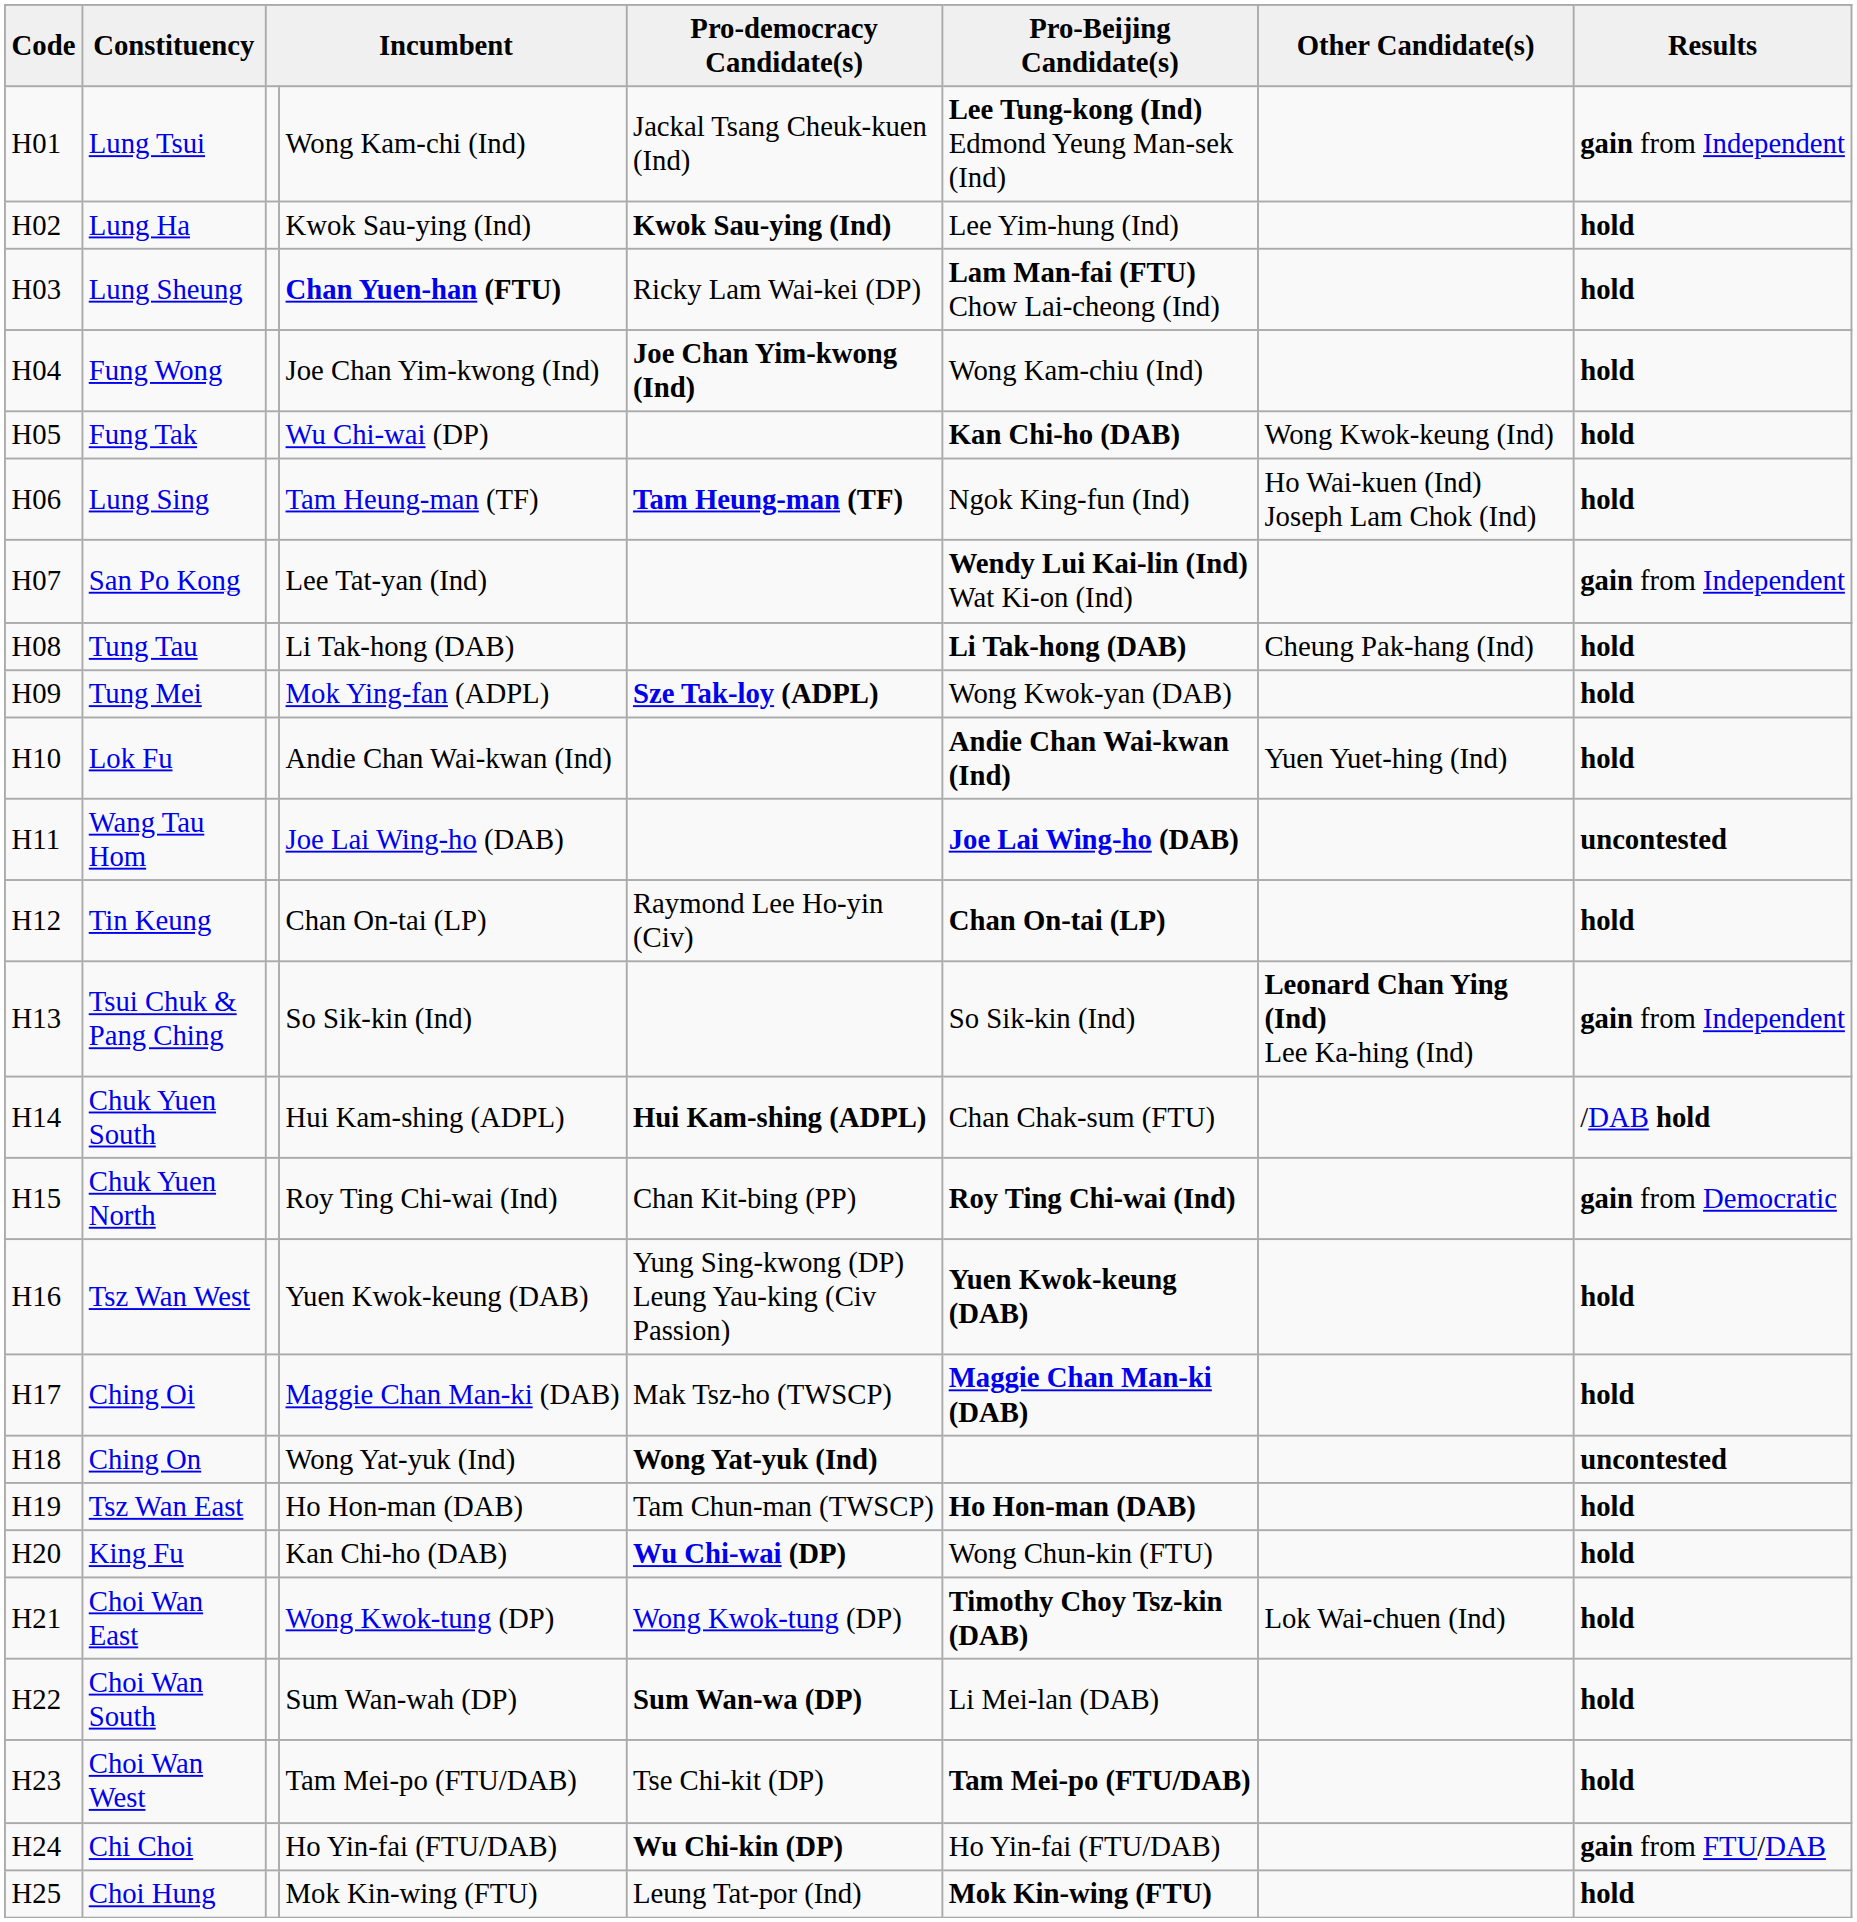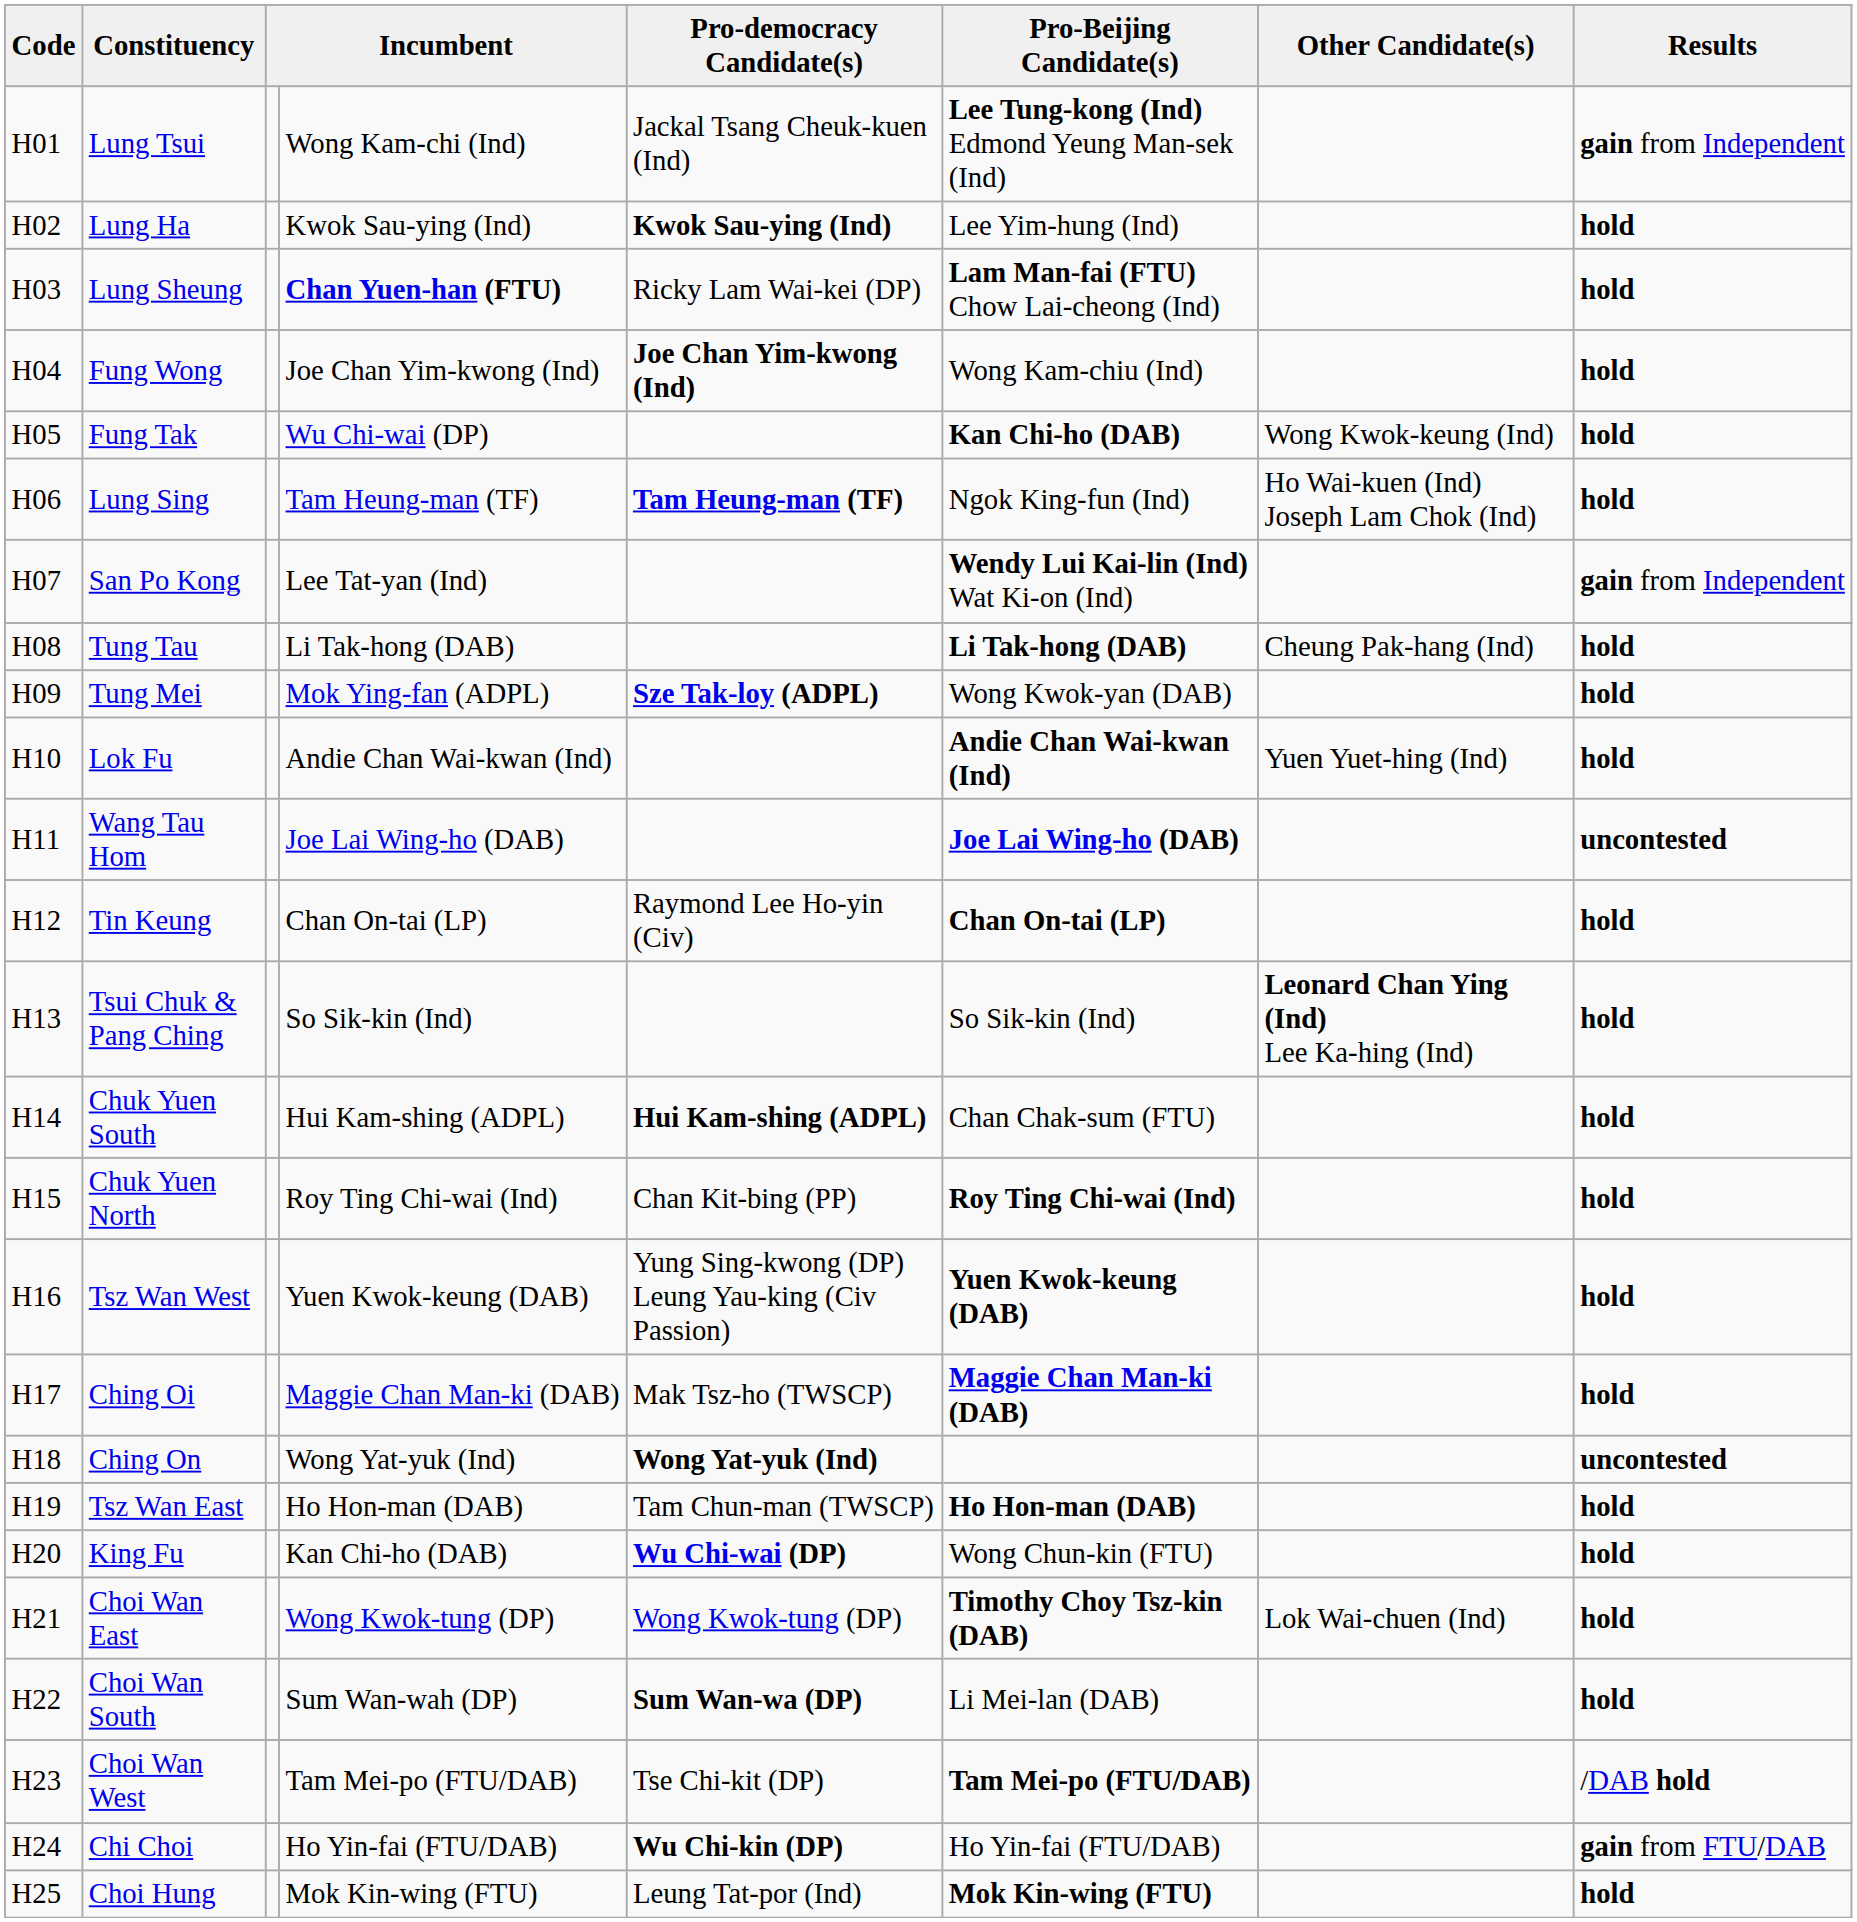(1713, 1018) gain from Independent -> (1607, 1018) hold
(1645, 1116) /DAB hold -> (1607, 1116) hold
(1709, 1198) gain from Democratic -> (1607, 1198) hold
(1607, 1781) hold -> (1645, 1781) /DAB hold
